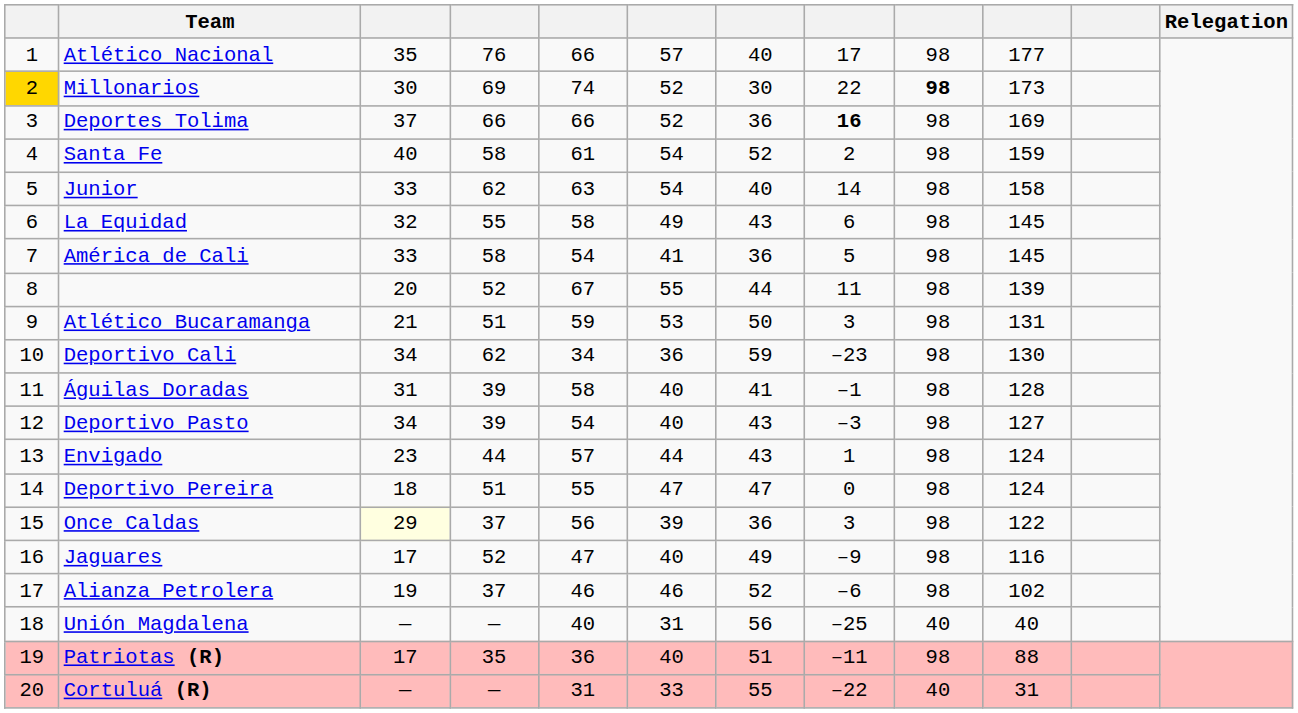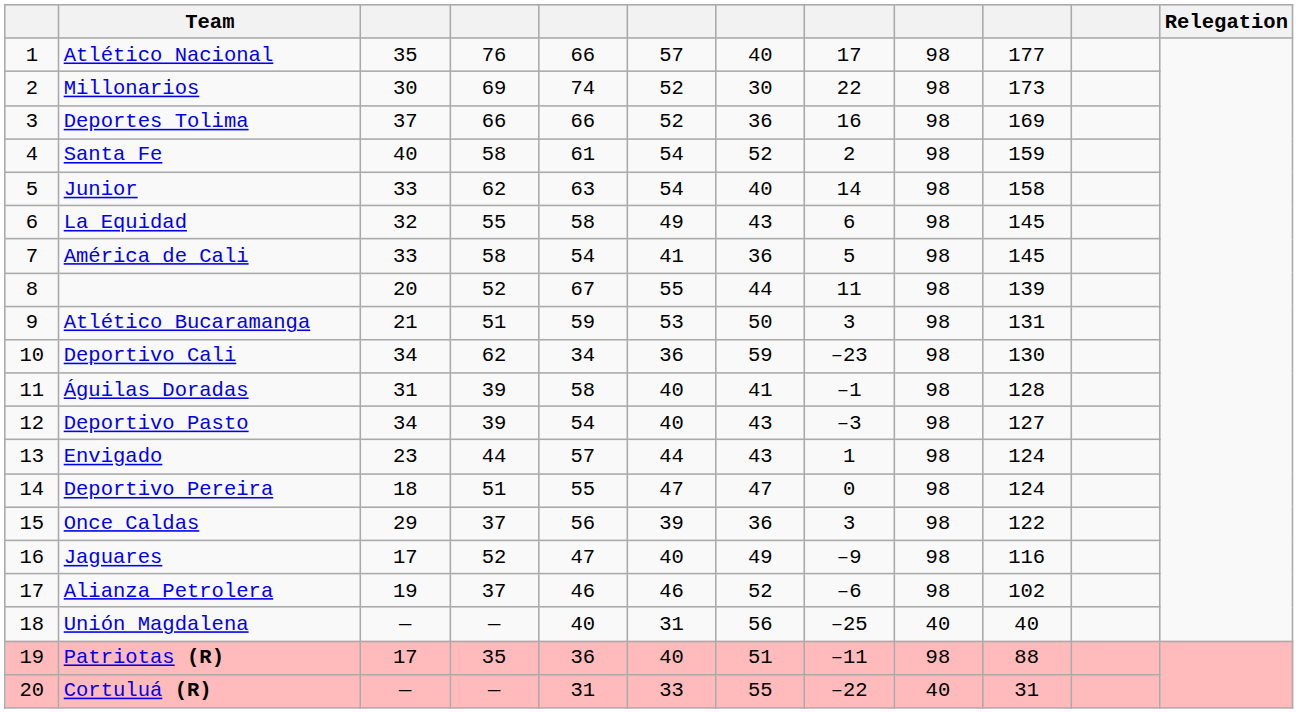(32, 88) gold background -> (32, 88) no background
(938, 88) bold -> (938, 88) normal
(849, 122) bold -> (849, 122) normal
(405, 524) lightyellow background -> (405, 524) no background
